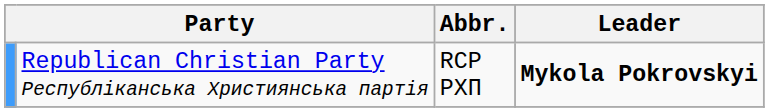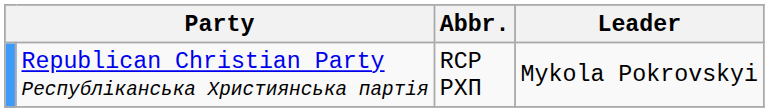(639, 75) bold -> (639, 75) normal
